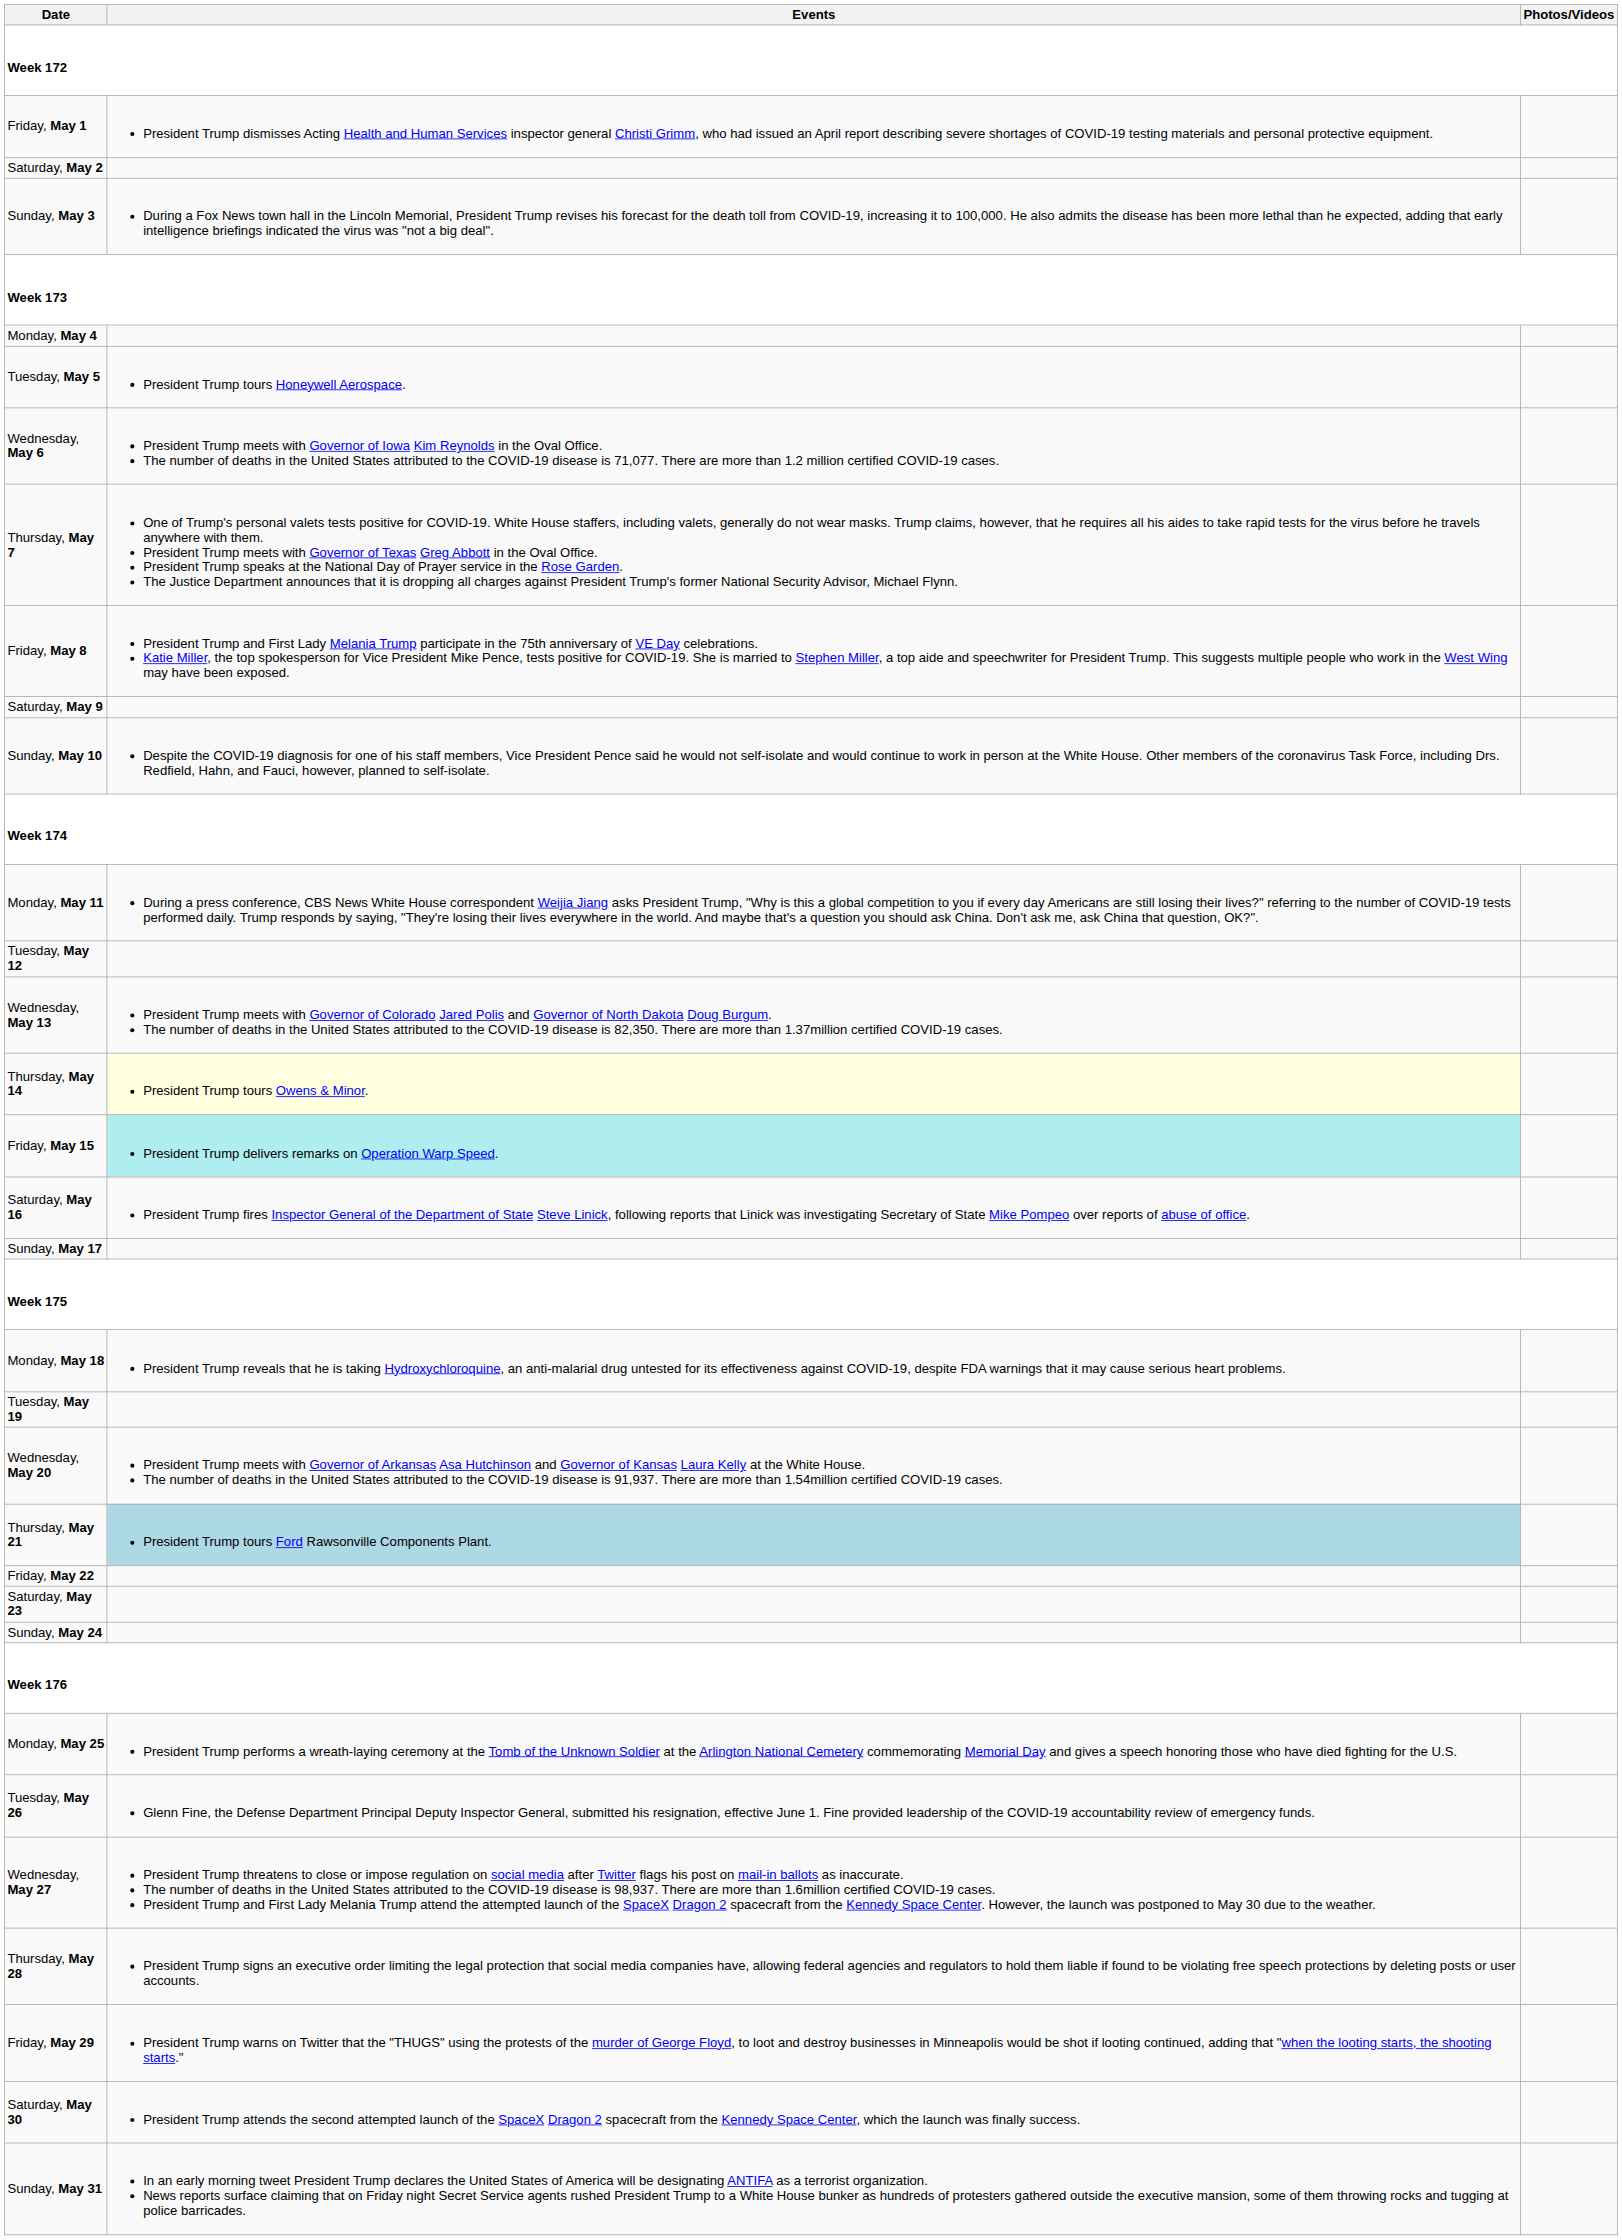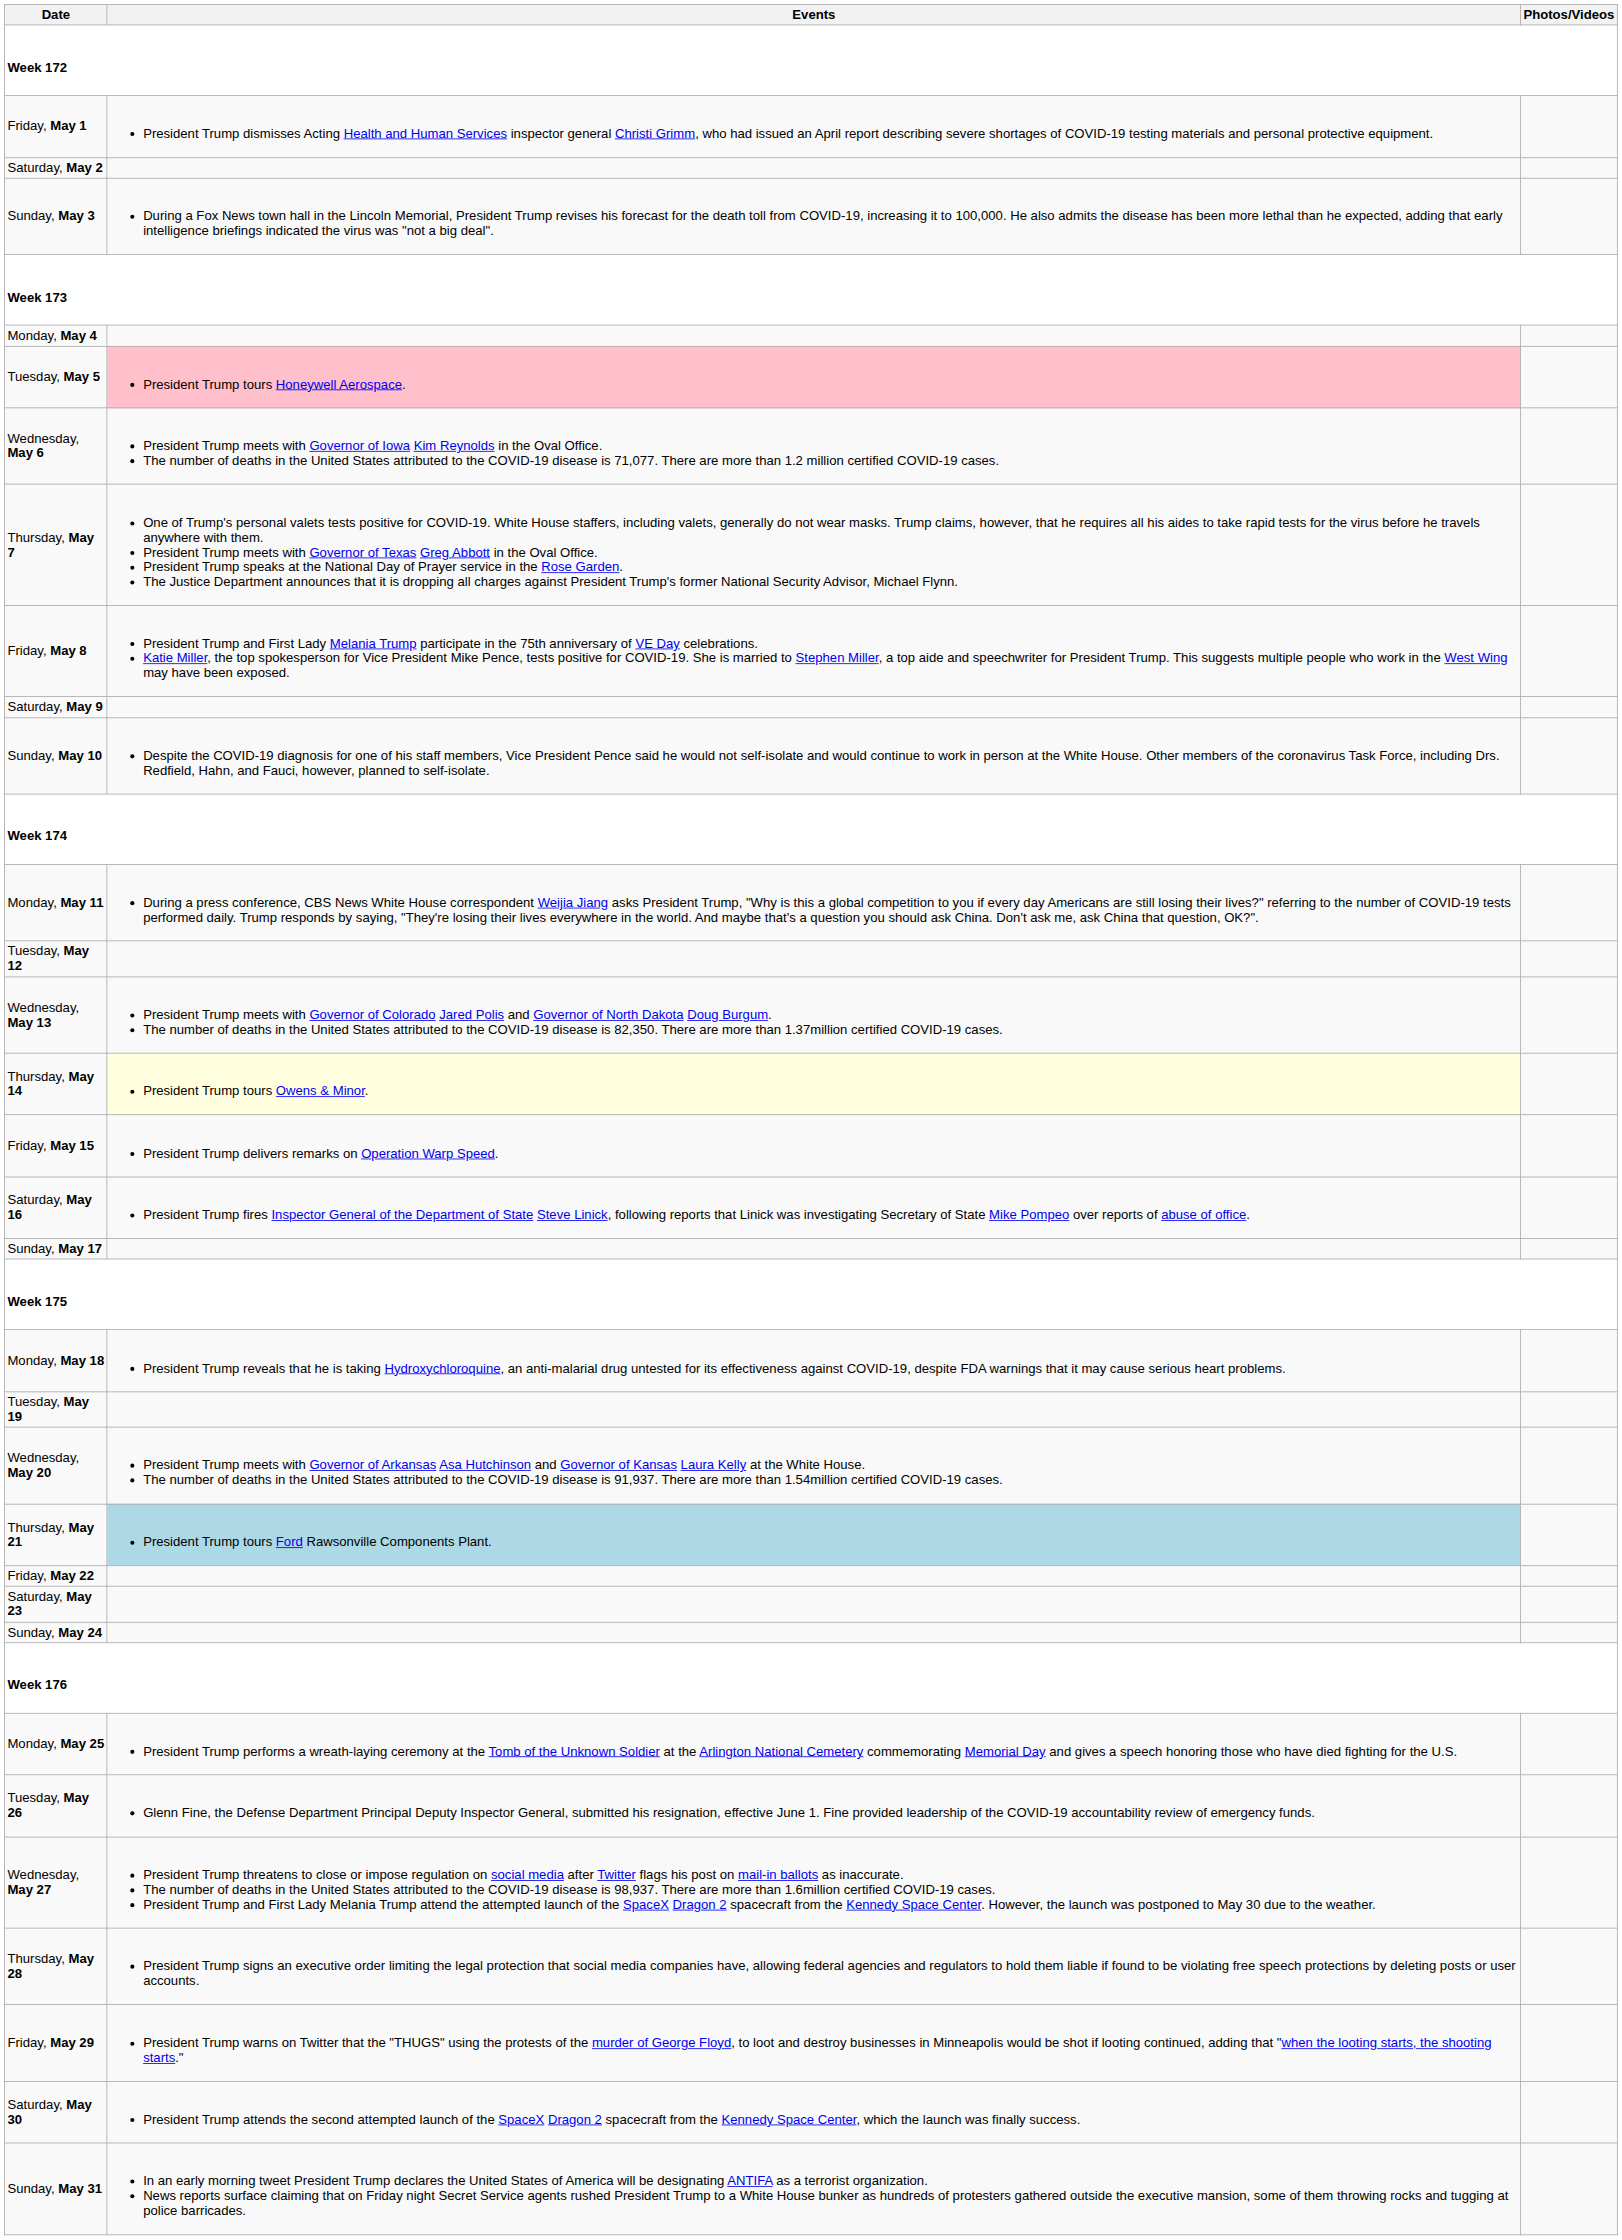(814, 384) no background -> (814, 384) pink background
(814, 1153) paleturquoise background -> (814, 1153) no background
